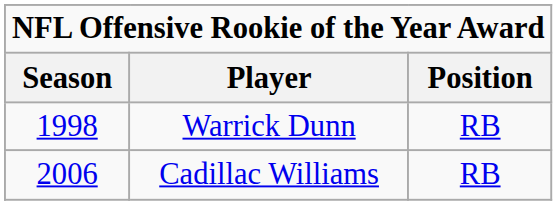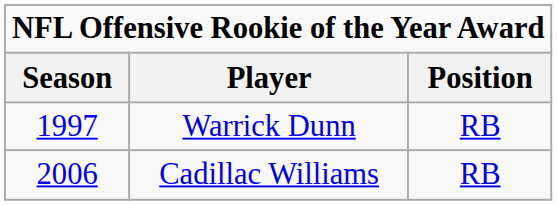(67, 125) 1998 -> (67, 125) 1997
